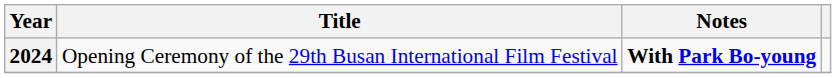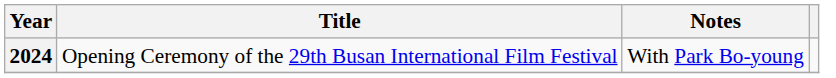(722, 55) bold -> (716, 55) normal
